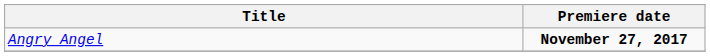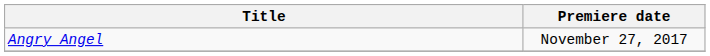(614, 40) bold -> (614, 40) normal
